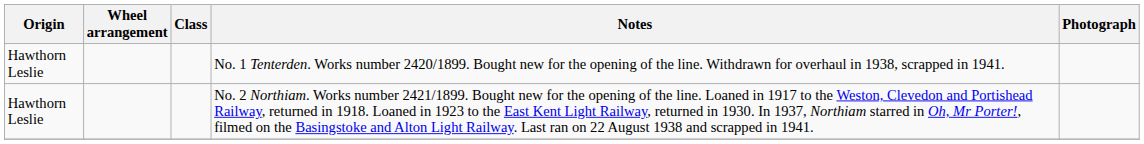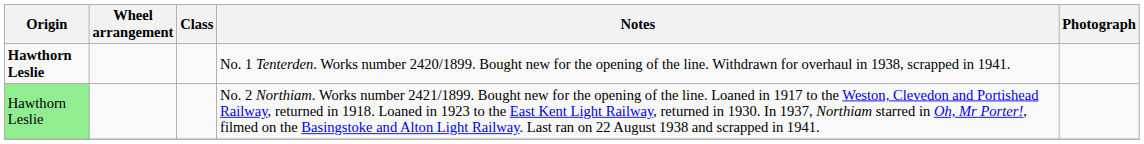(37, 63) normal -> (40, 63) bold
(37, 111) no background -> (37, 111) lightgreen background
